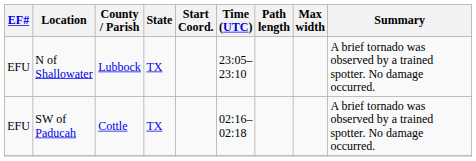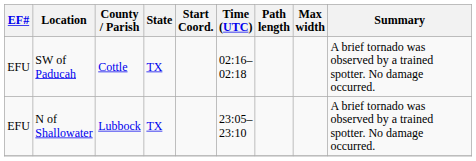rows swapped: (64, 66) <-> (56, 126)
